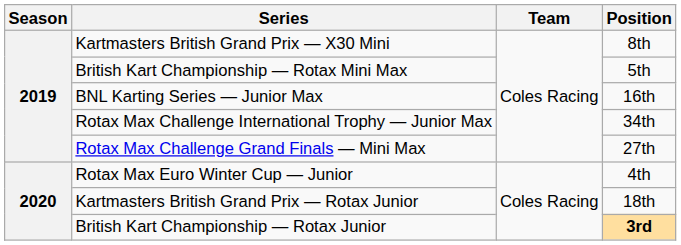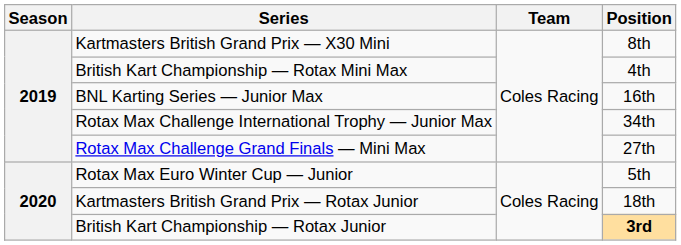(639, 70) 5th -> (639, 70) 4th
(639, 174) 4th -> (639, 174) 5th
